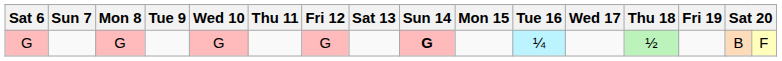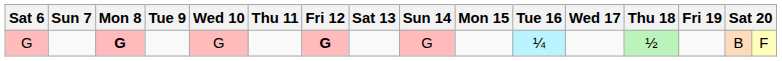(120, 43) normal -> (120, 43) bold
(325, 43) normal -> (325, 43) bold
(427, 43) bold -> (427, 43) normal
